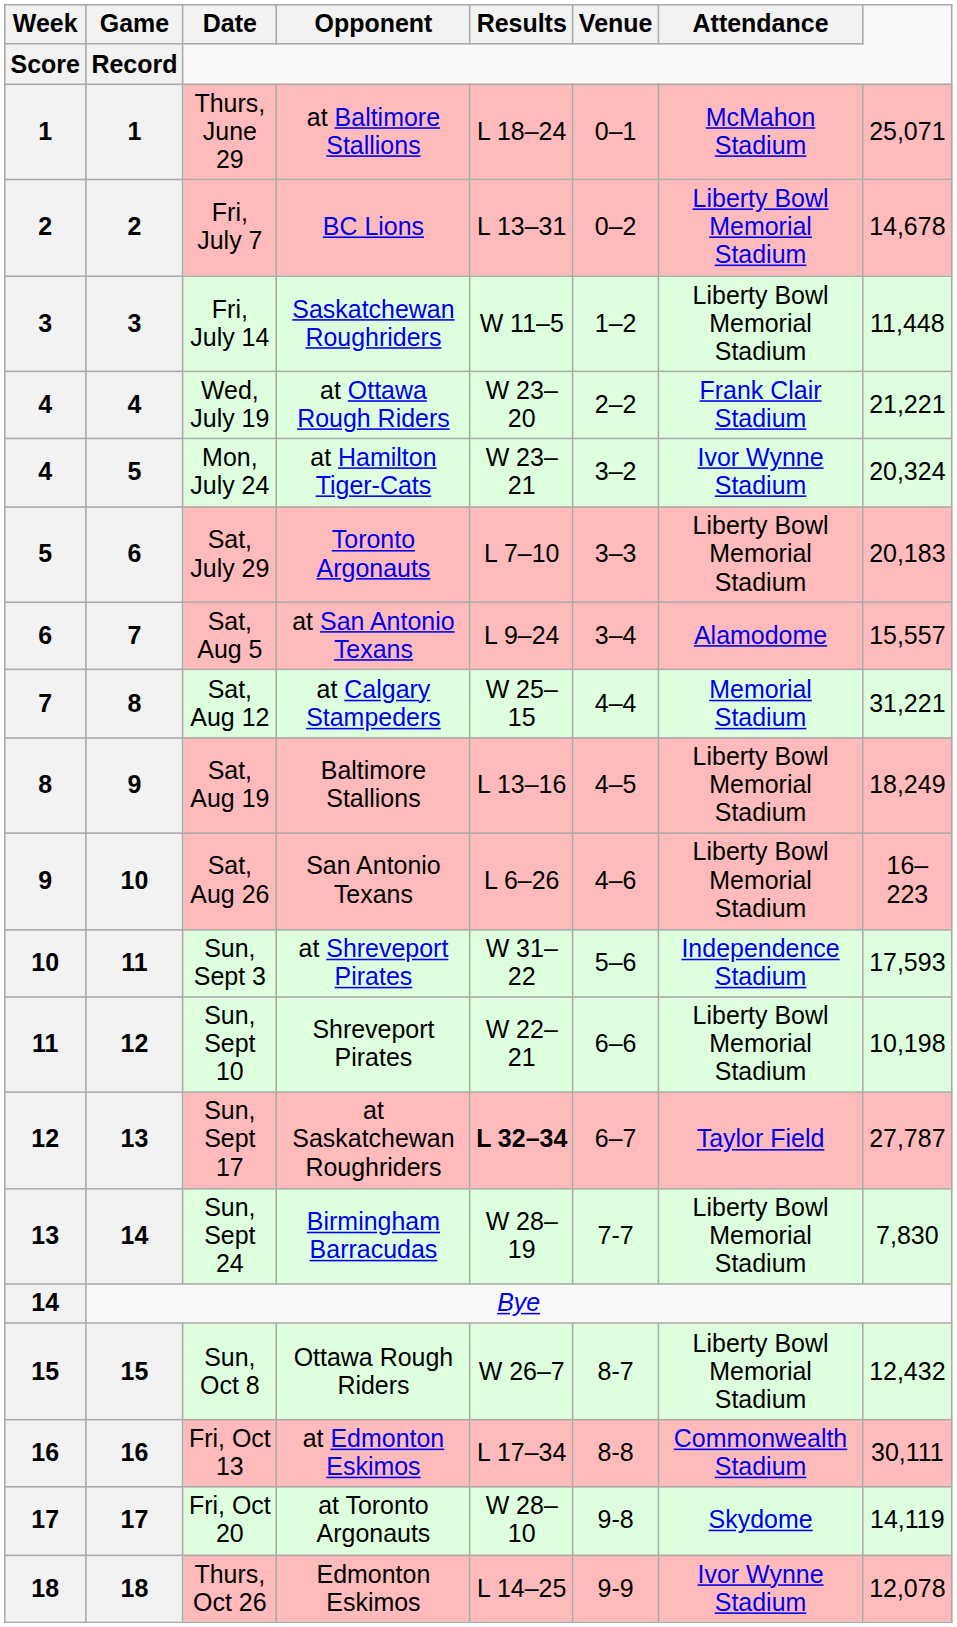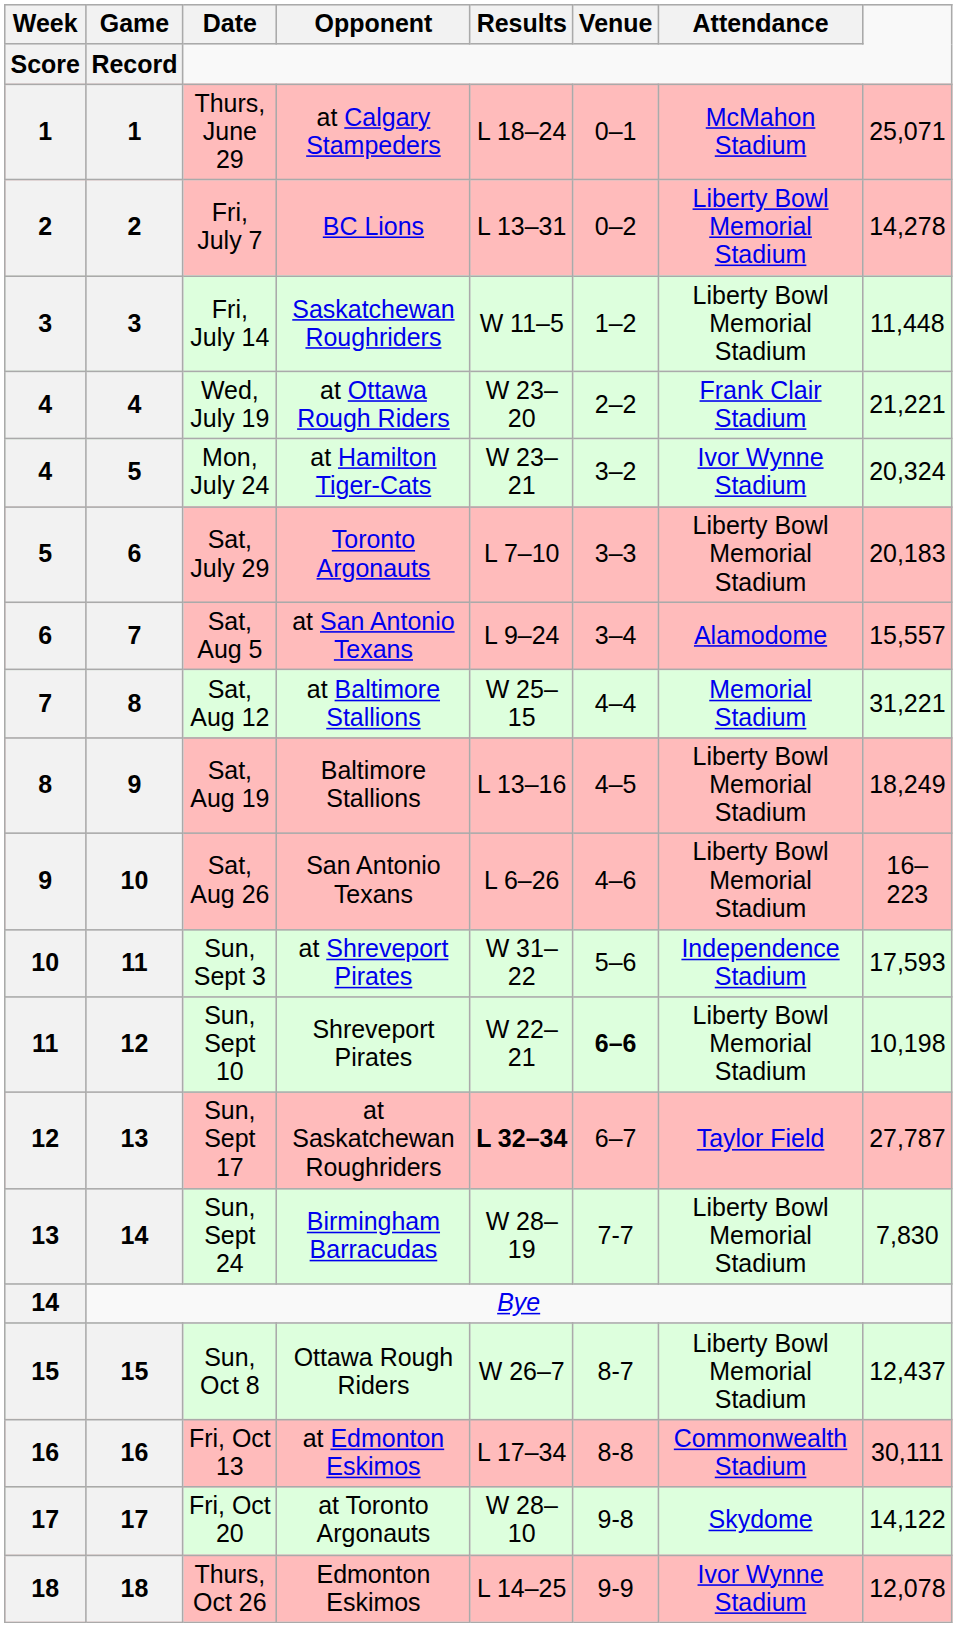(373, 131) at Baltimore Stallions -> (373, 131) at Calgary Stampeders
(907, 227) 14,678 -> (907, 227) 14,278
(373, 703) at Calgary Stampeders -> (373, 703) at Baltimore Stallions
(616, 1044) normal -> (616, 1044) bold
(907, 1371) 12,432 -> (907, 1371) 12,437
(907, 1520) 14,119 -> (907, 1520) 14,122
